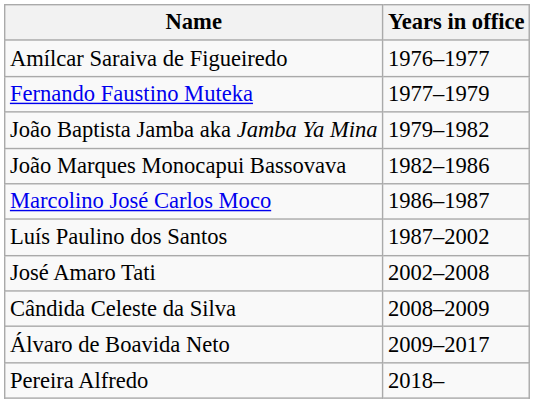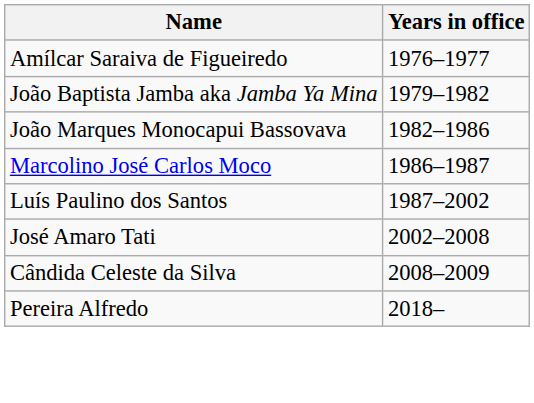- row: (131, 93)
- row: (120, 344)
